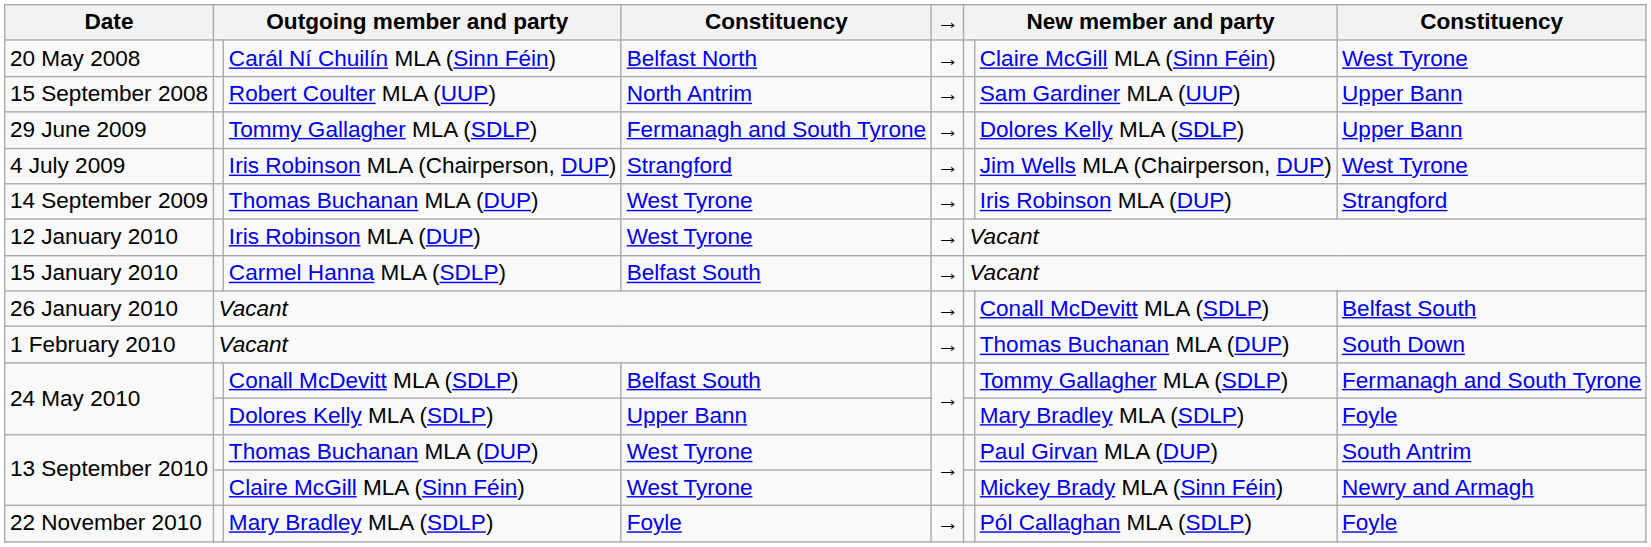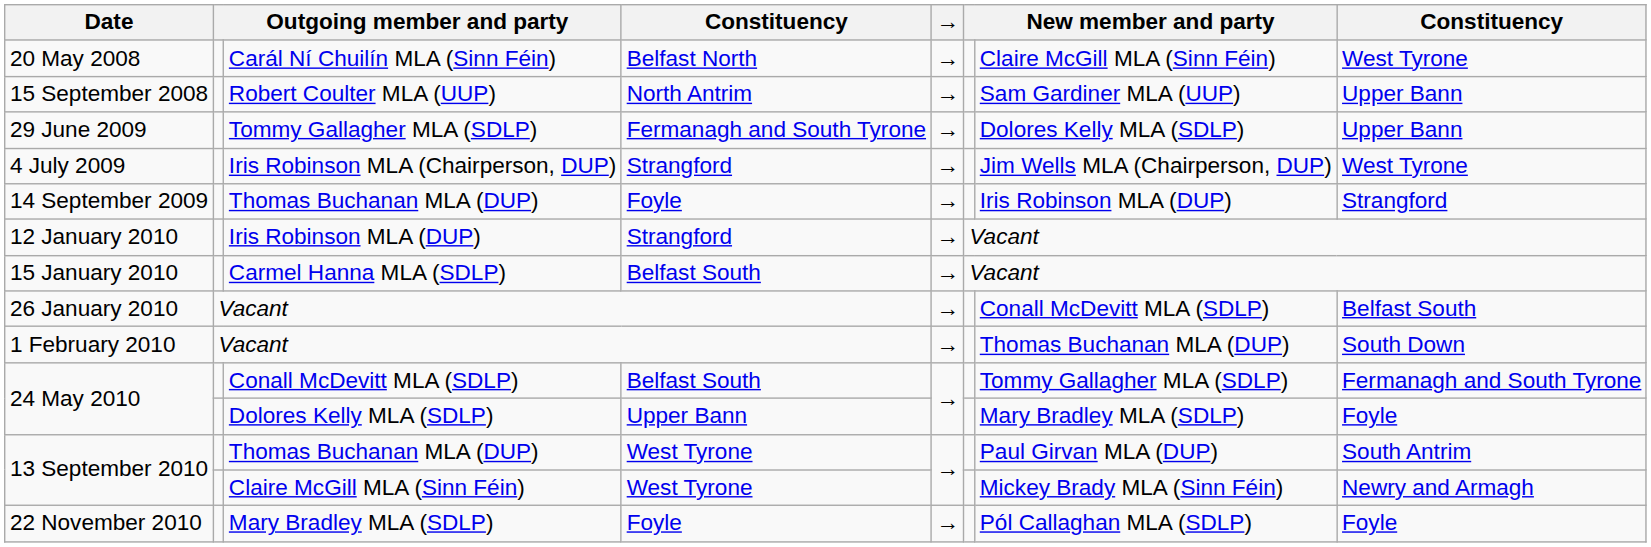(690, 201) West Tyrone -> (654, 201) Foyle
(690, 237) West Tyrone -> (679, 237) Strangford
